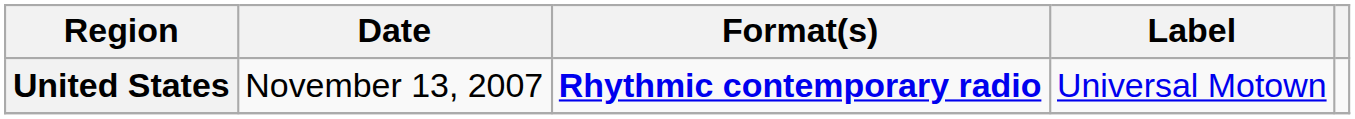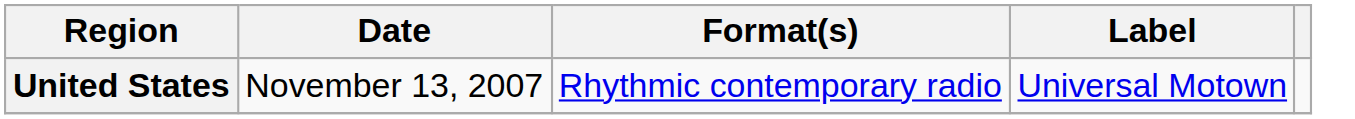(800, 85) bold -> (780, 85) normal
